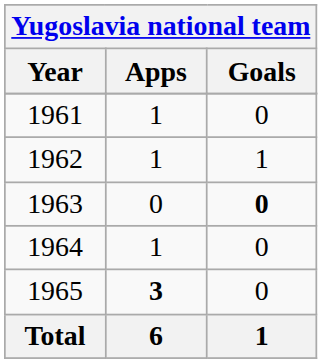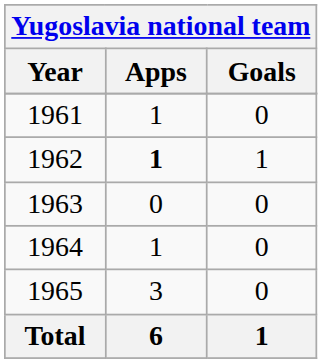(156, 159) normal -> (156, 159) bold
(262, 203) bold -> (262, 203) normal
(156, 291) bold -> (156, 291) normal
